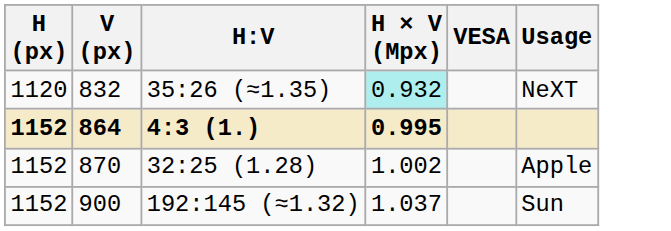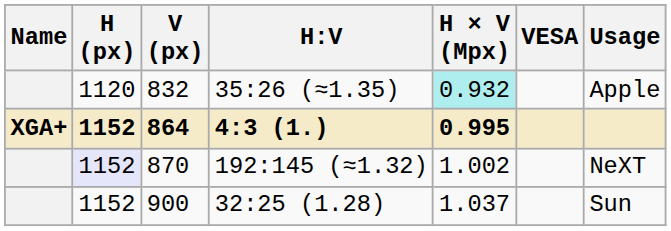+ column: (39, 38)
(550, 90) NeXT -> (625, 90) Apple
(39, 167) no background -> (107, 167) lavender background
(232, 167) 32:25 (1.28) -> (321, 167) 192:145 (≈1.32)
(557, 167) Apple -> (618, 167) NeXT
(253, 206) 192:145 (≈1.32) -> (300, 206) 32:25 (1.28)
